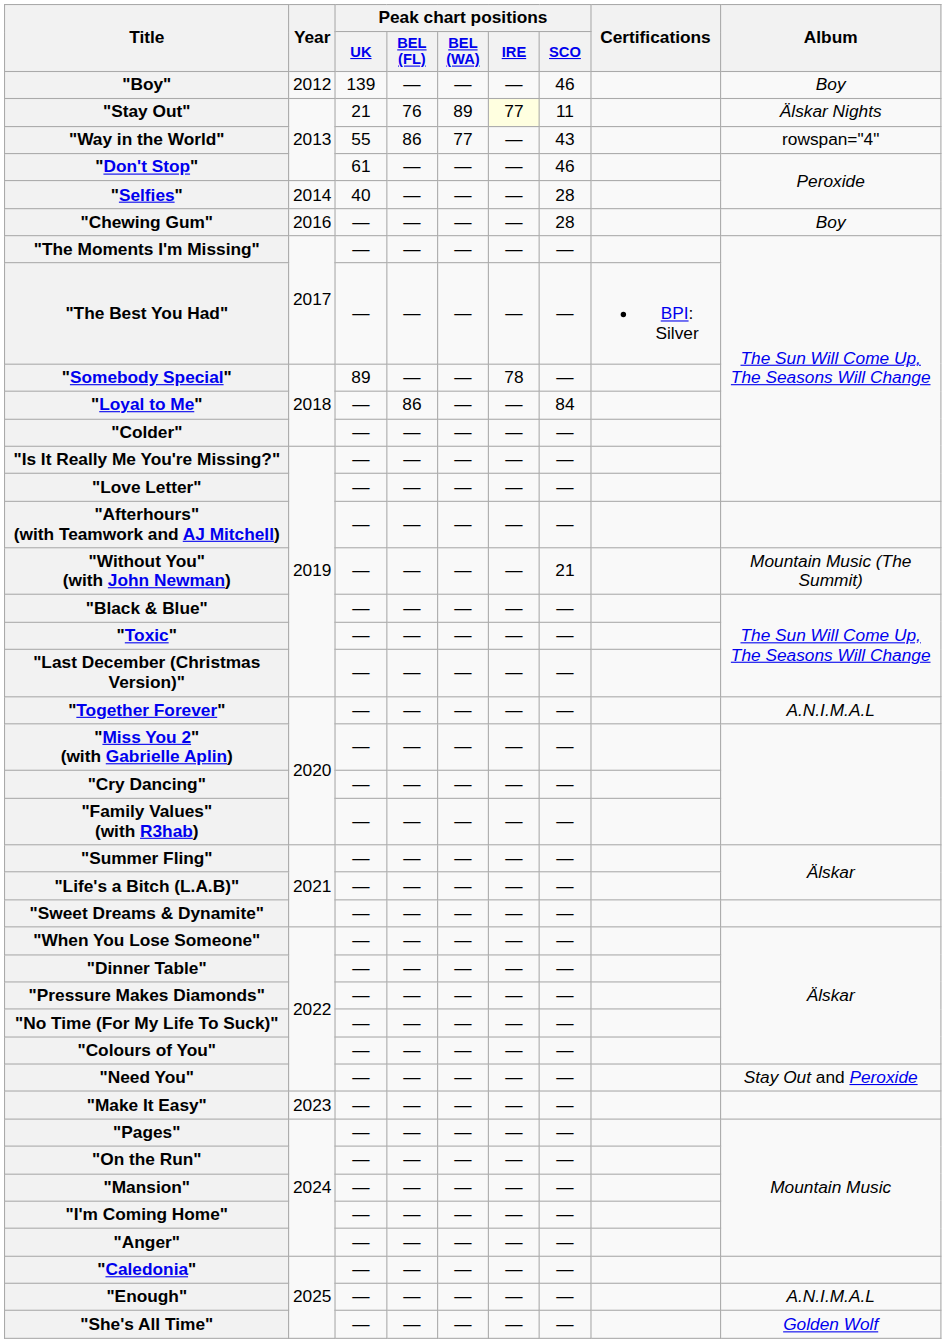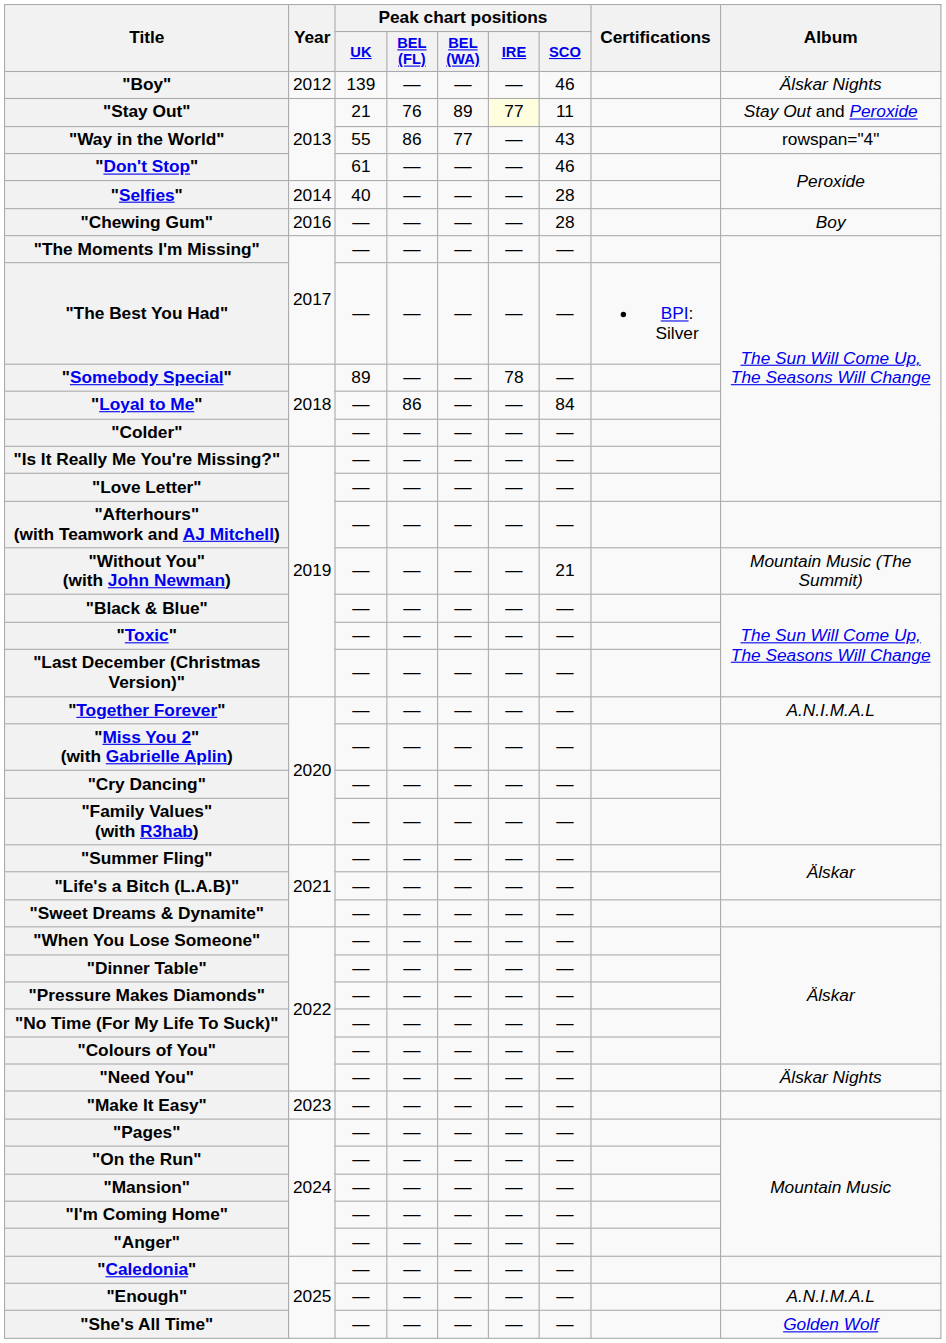(831, 84) Boy -> (831, 84) Älskar Nights
(831, 112) Älskar Nights -> (831, 112) Stay Out and Peroxide
(831, 1077) Stay Out and Peroxide -> (831, 1077) Älskar Nights
